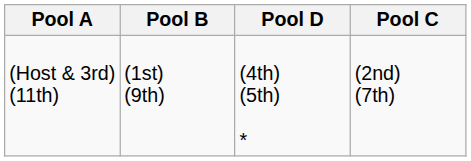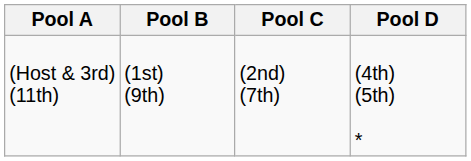columns swapped: (408, 20) <-> (293, 20)
